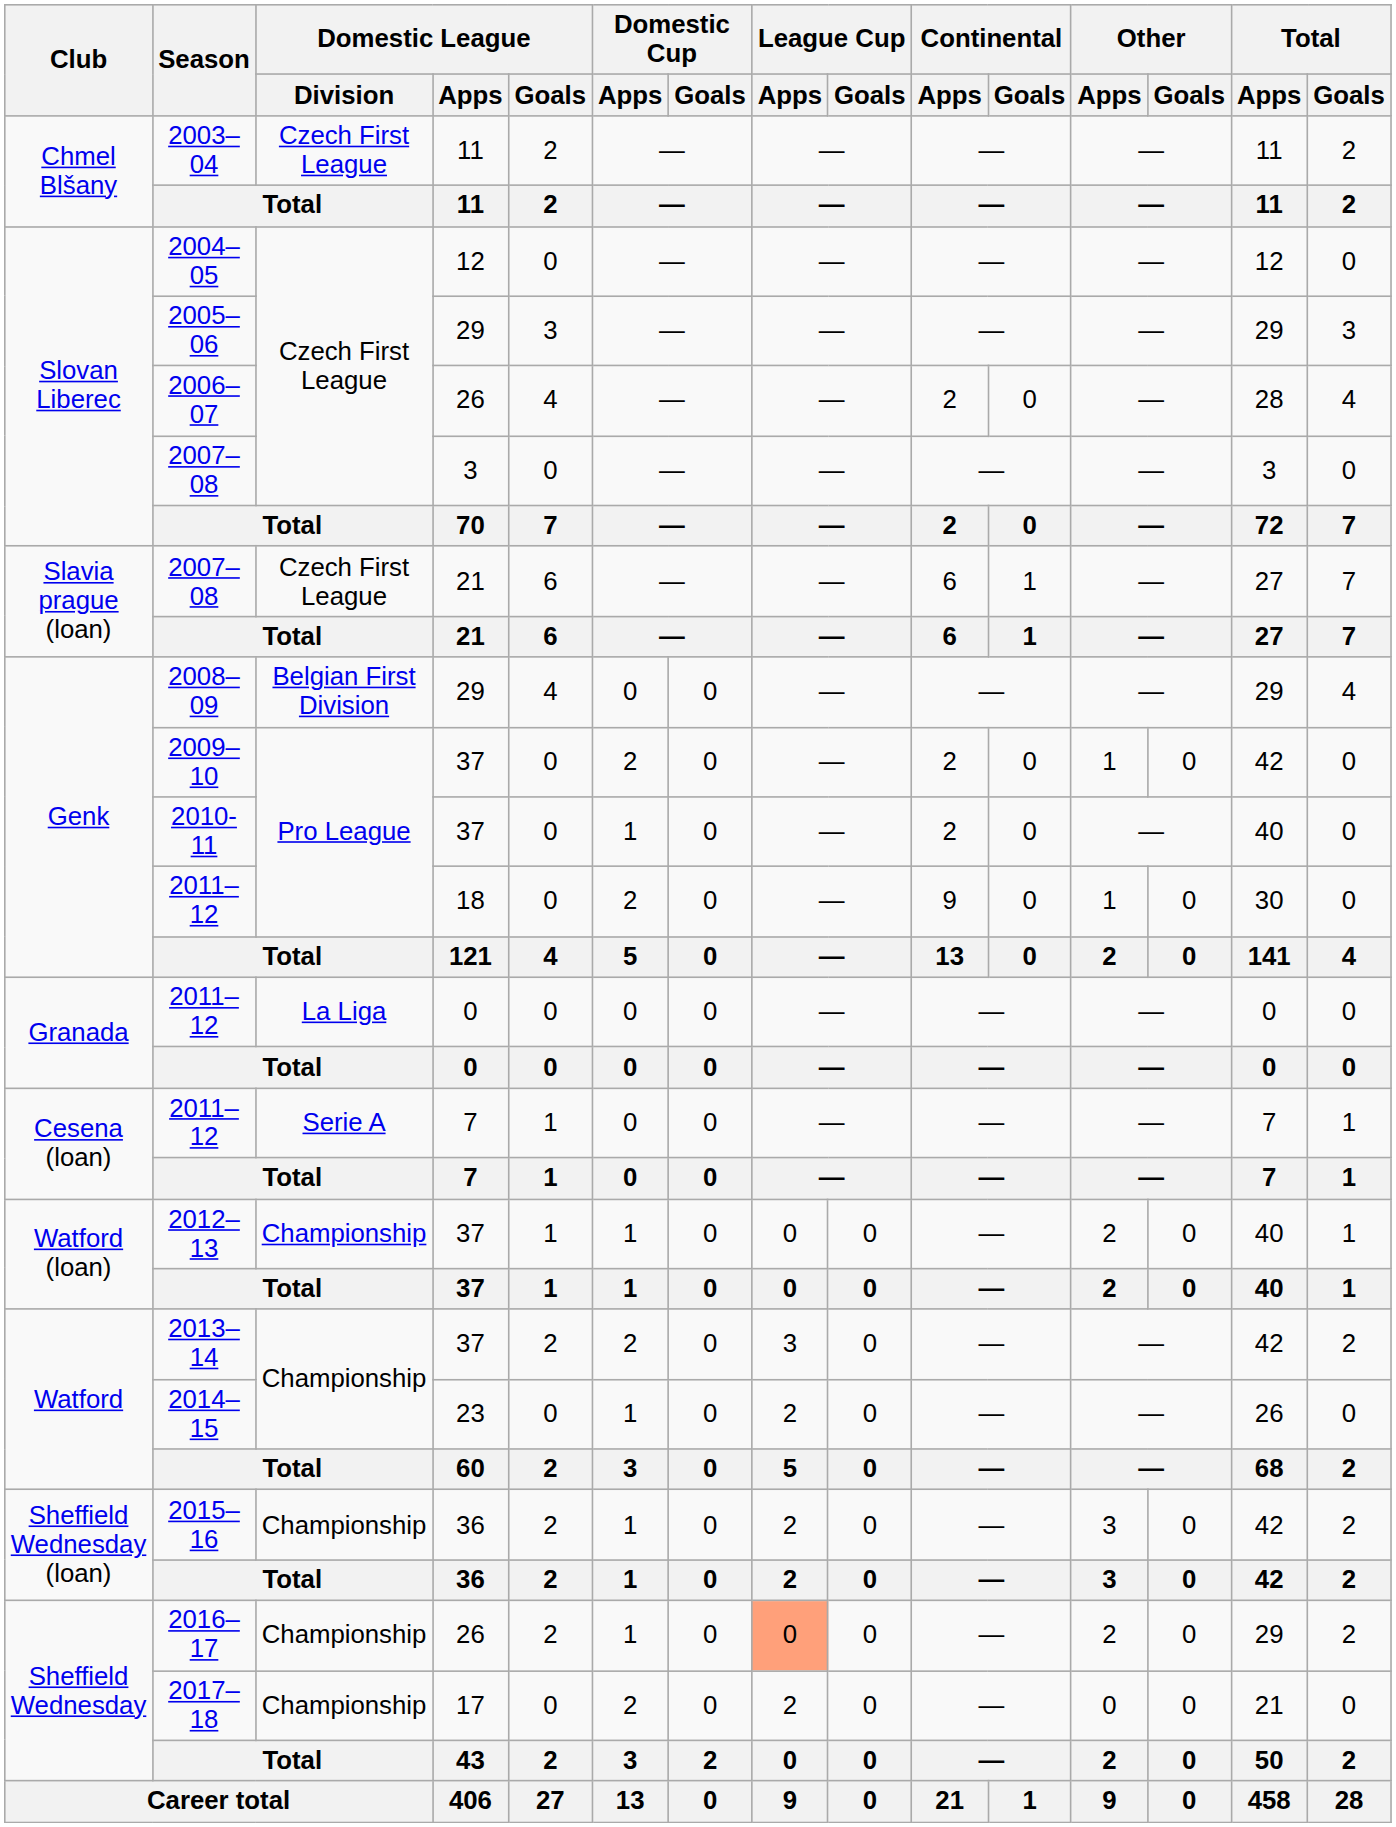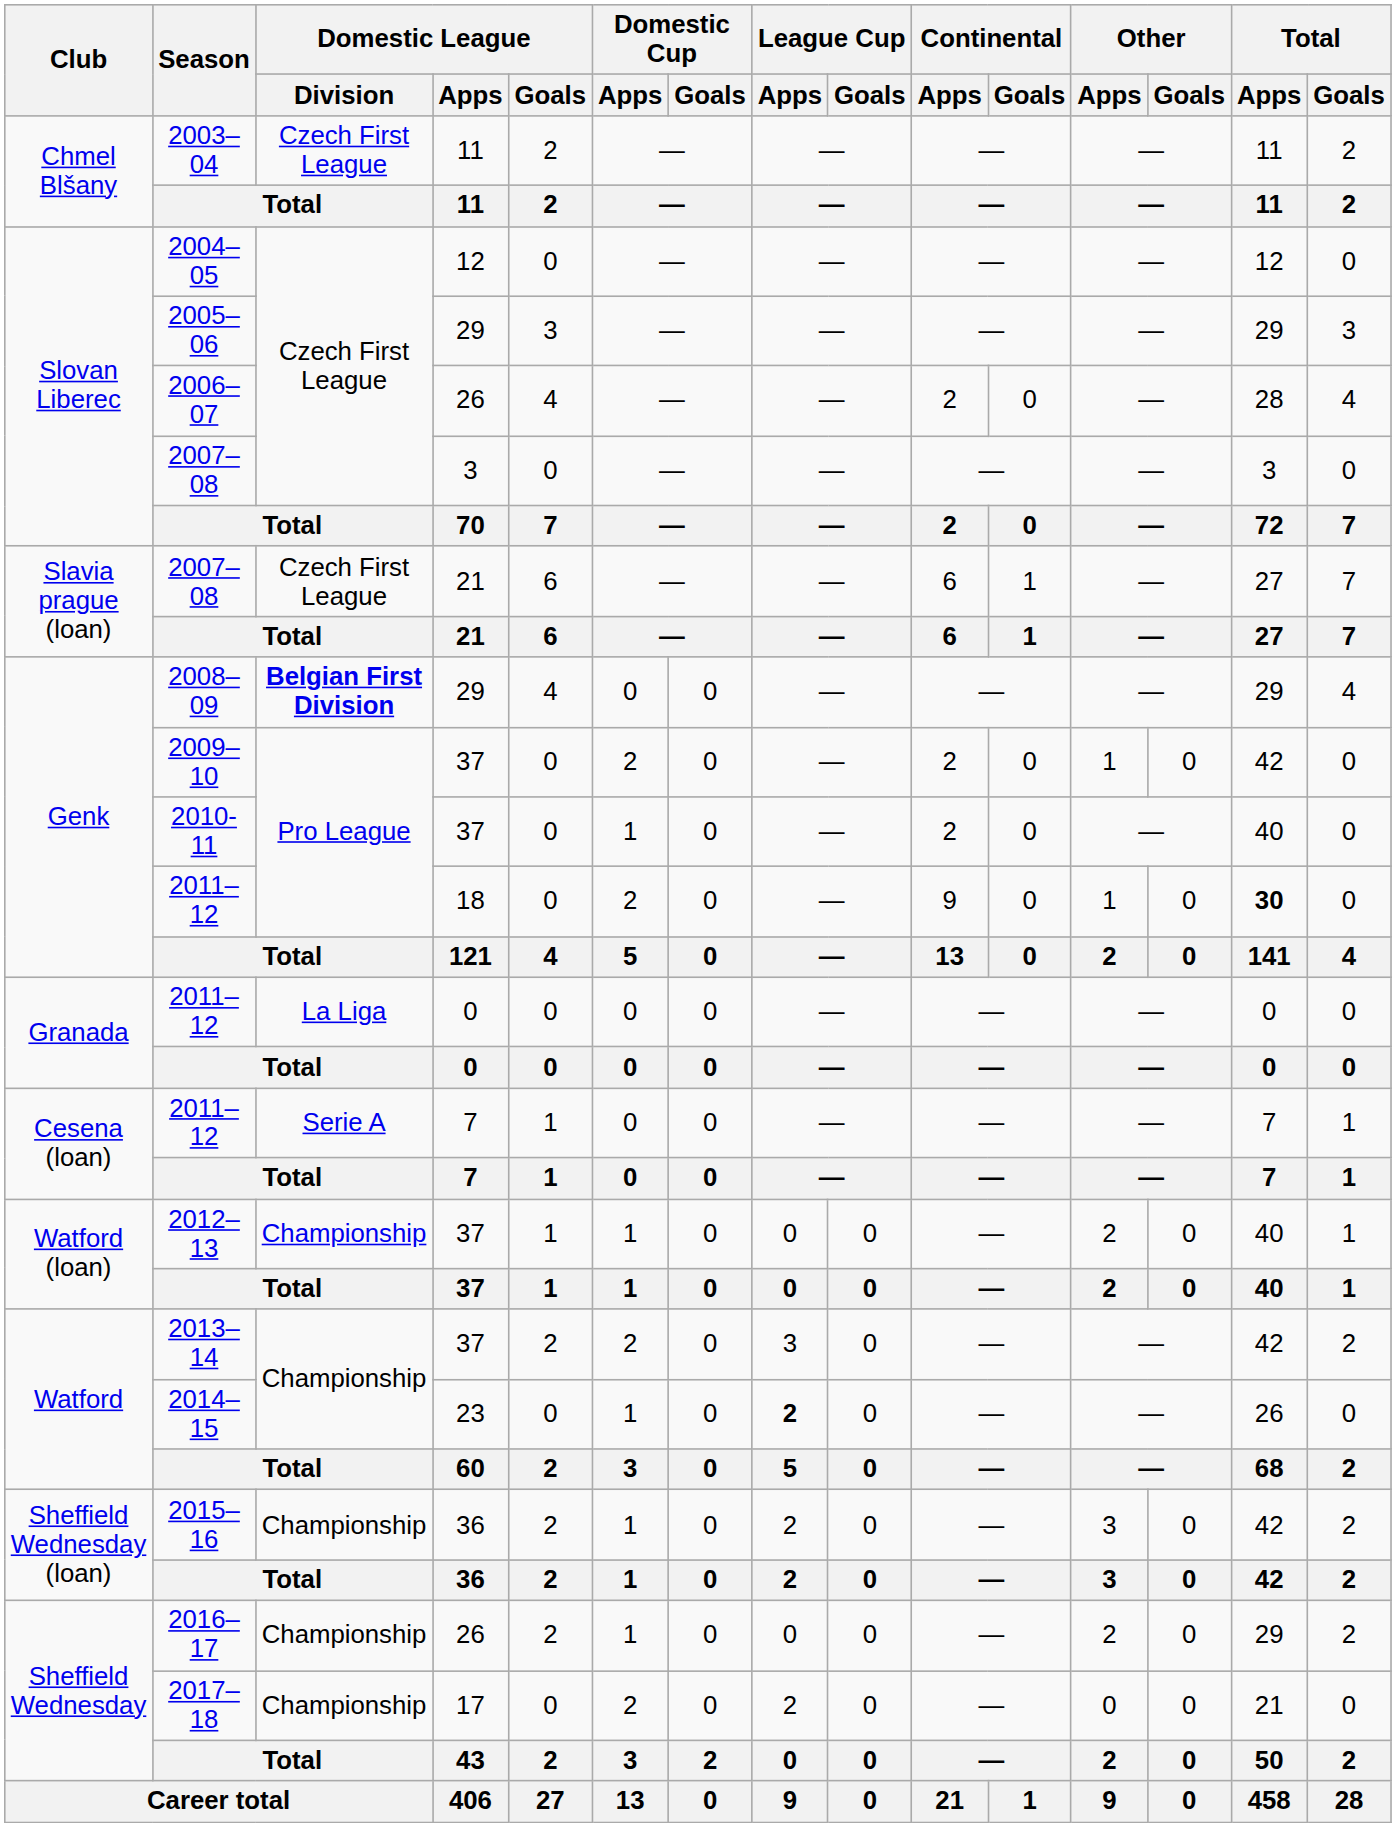(344, 691) normal -> (344, 691) bold
(1269, 901) normal -> (1269, 901) bold
(790, 1413) normal -> (790, 1413) bold
(790, 1635) lightsalmon background -> (790, 1635) no background
